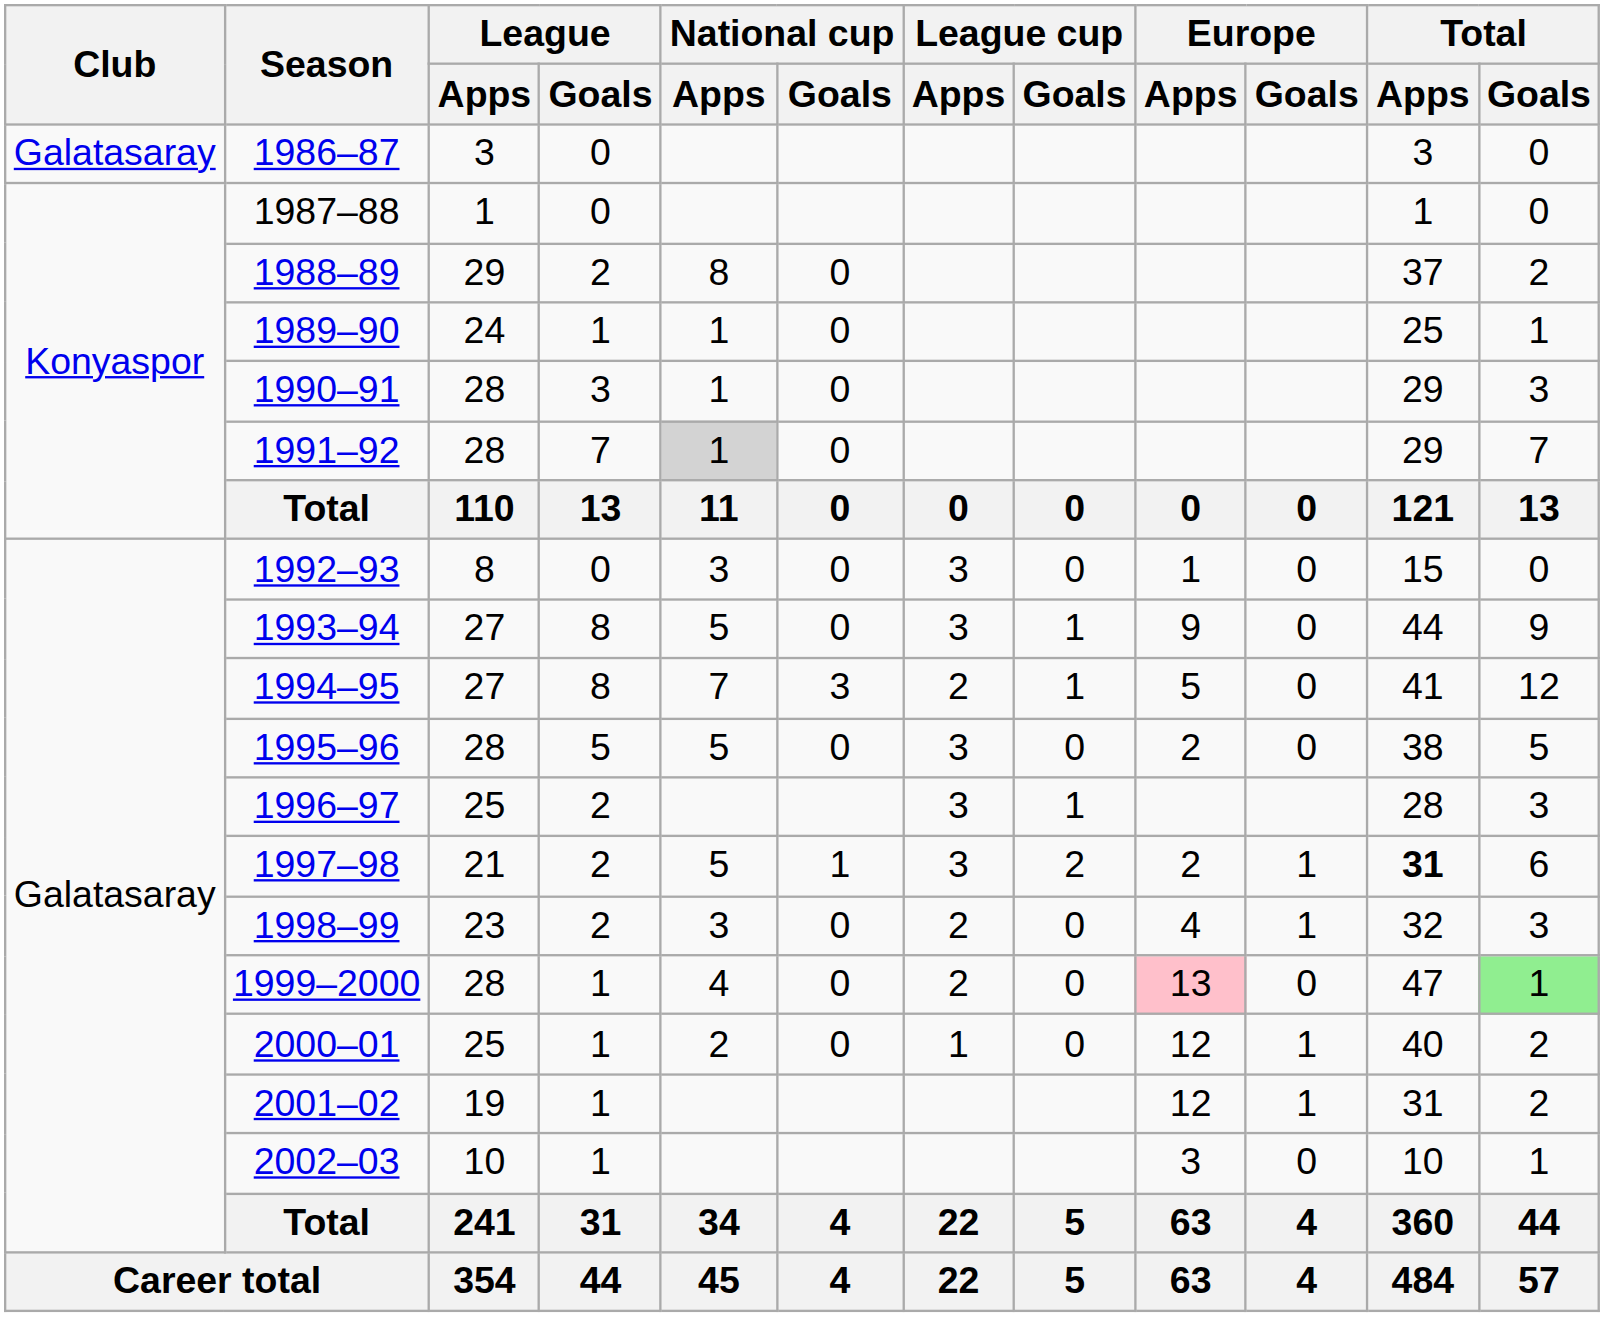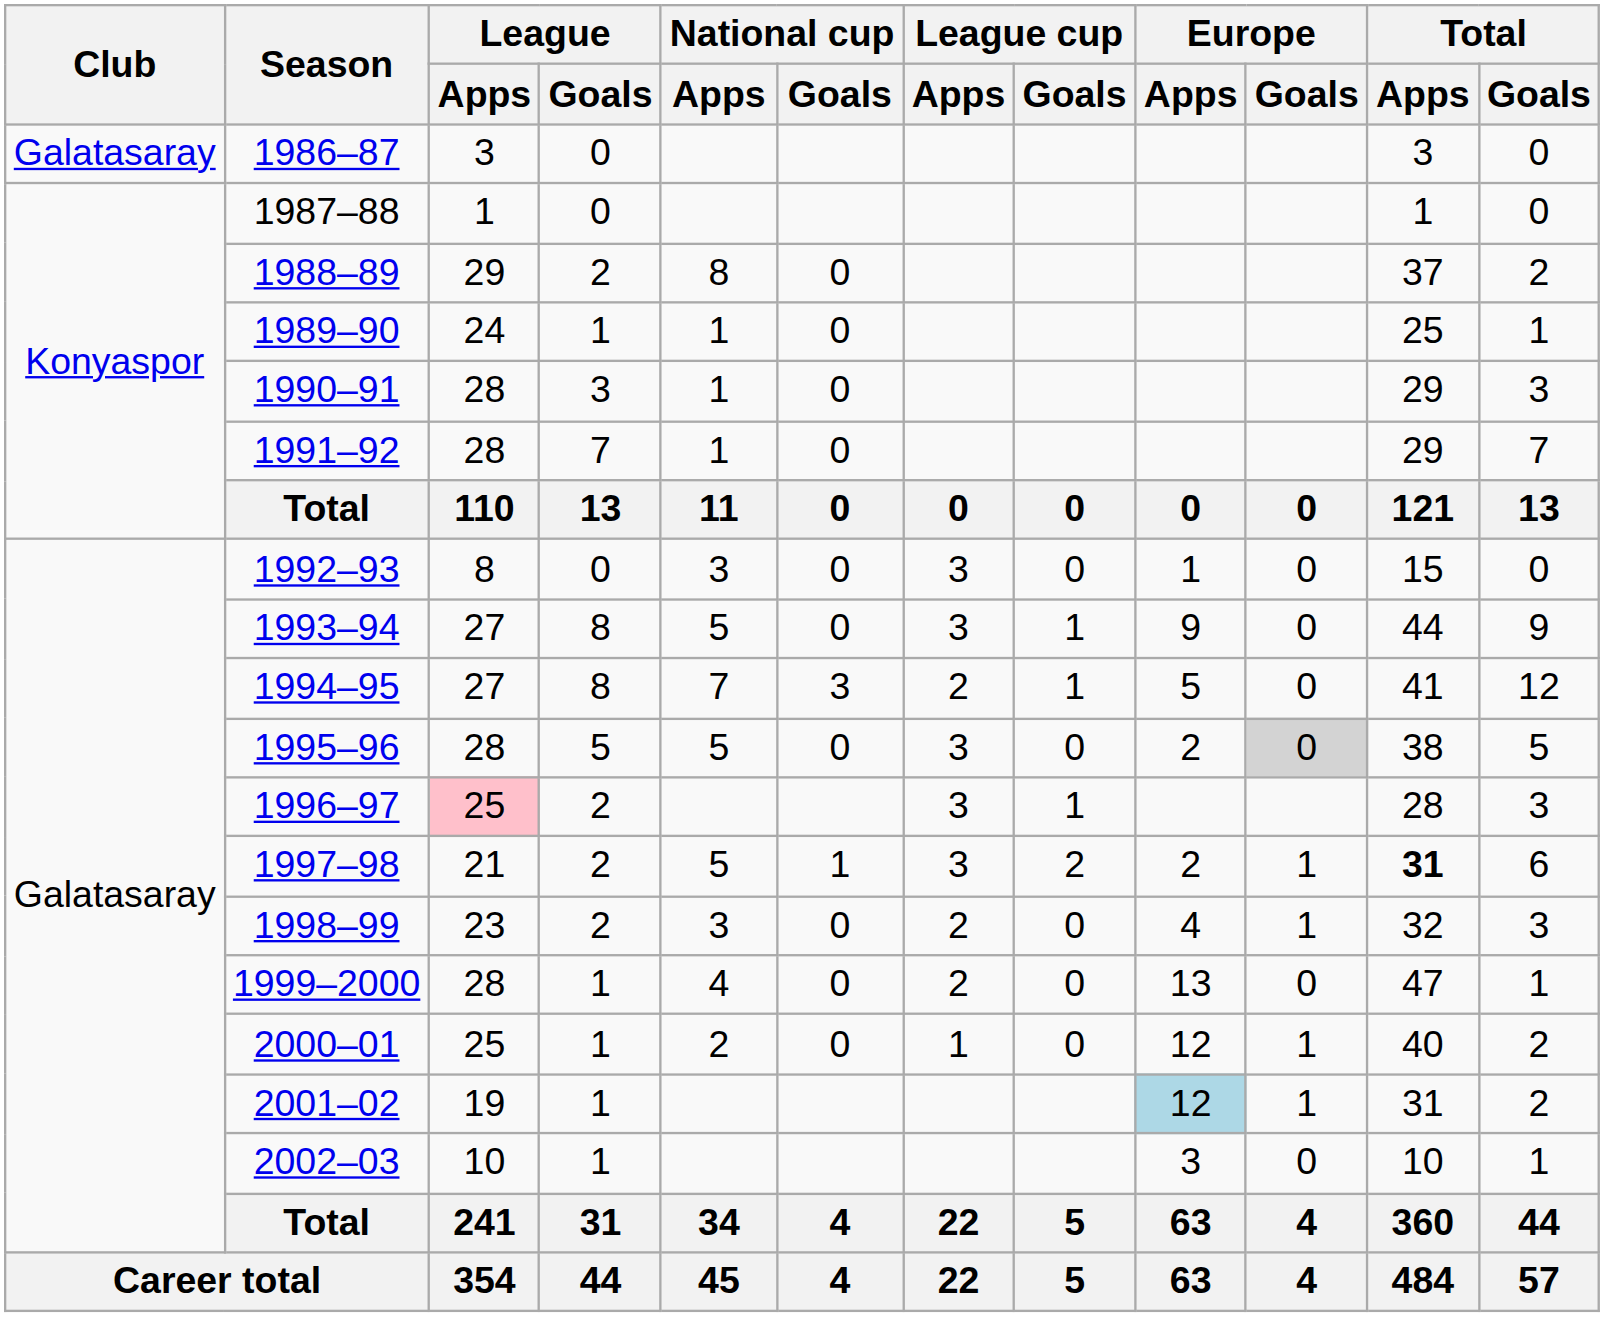(719, 449) lightgrey background -> (719, 449) no background
(1307, 746) no background -> (1307, 746) lightgrey background
(484, 806) no background -> (484, 806) pink background
(1191, 984) pink background -> (1191, 984) no background
(1539, 984) lightgreen background -> (1539, 984) no background
(1191, 1102) no background -> (1191, 1102) lightblue background
